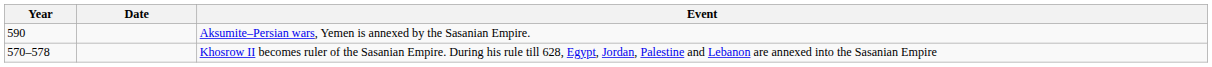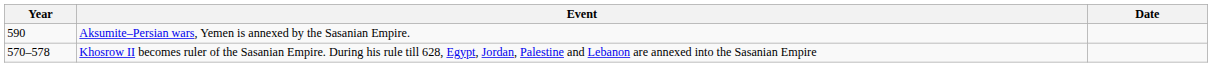columns swapped: (137, 14) <-> (702, 14)
